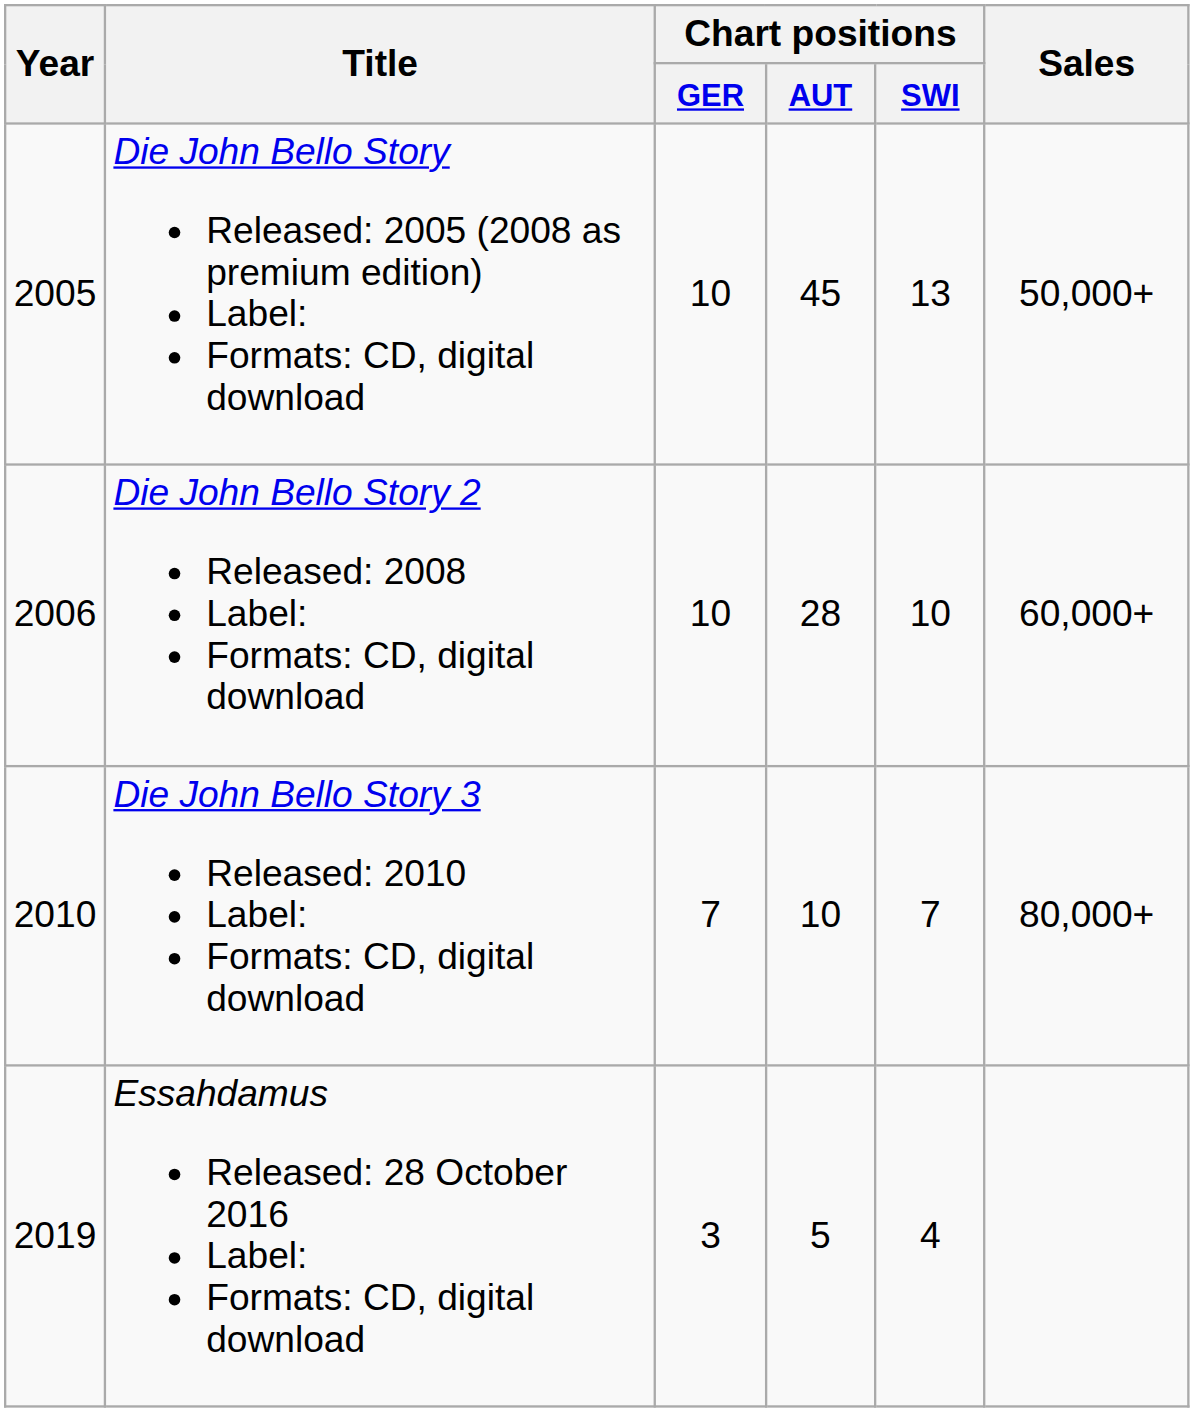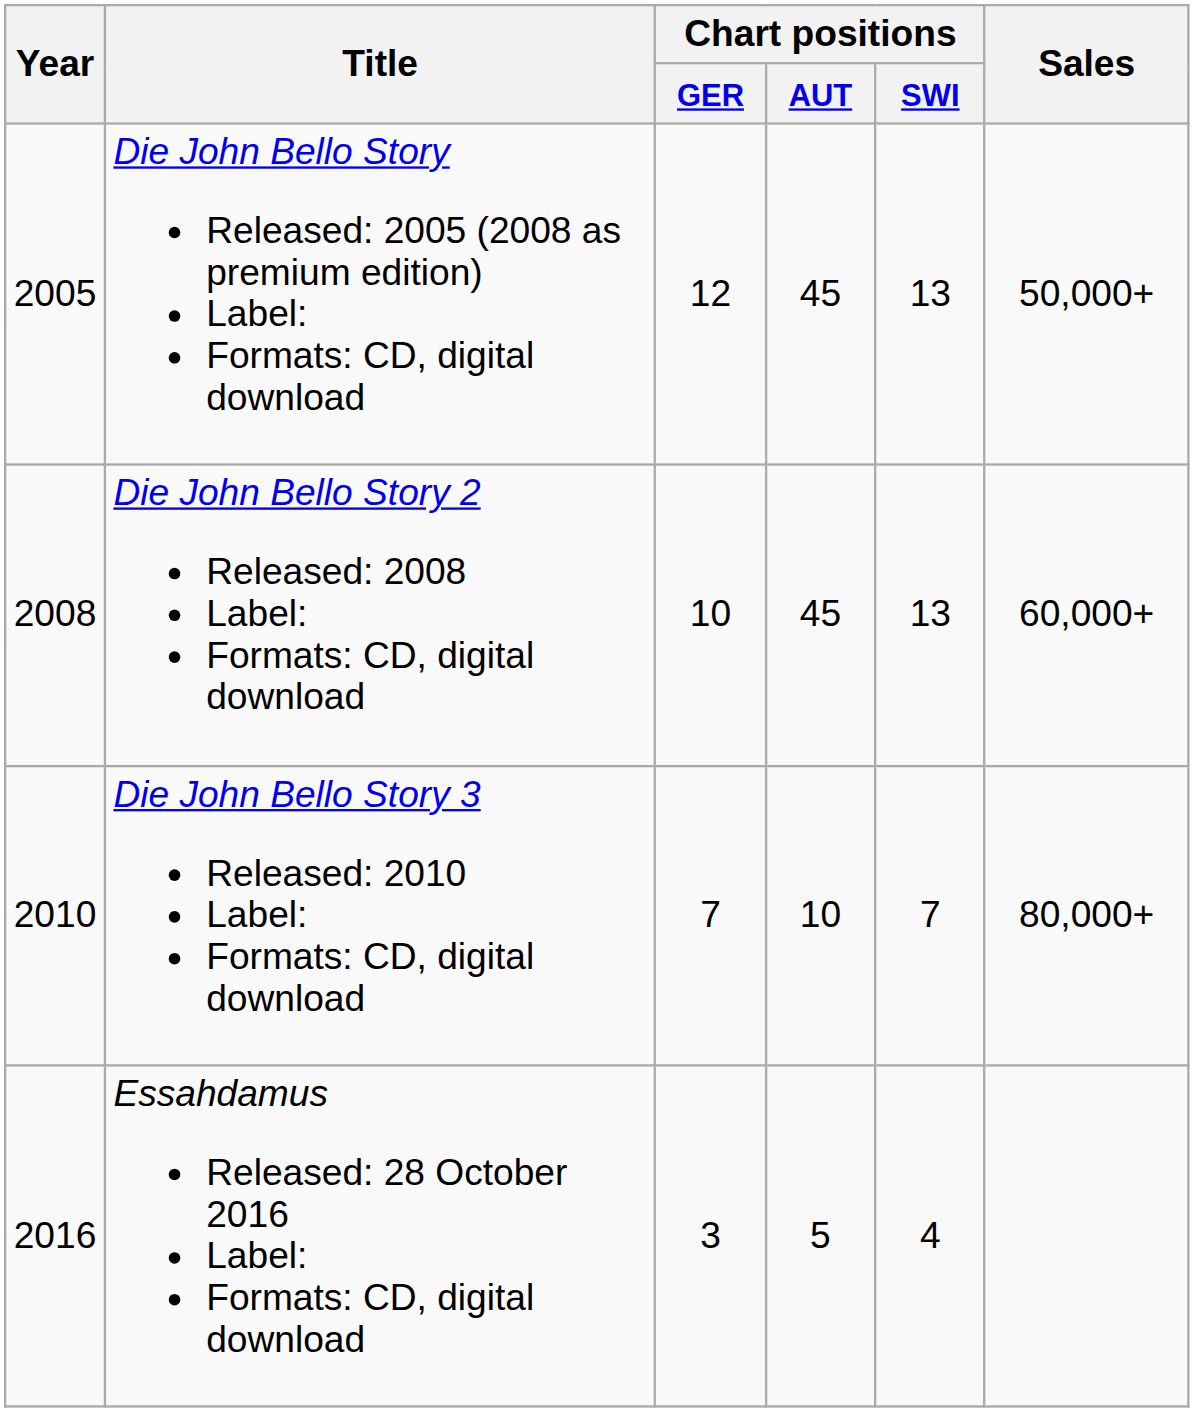(710, 293) 10 -> (710, 293) 12
(55, 614) 2006 -> (55, 614) 2008
(820, 614) 28 -> (820, 614) 45
(930, 614) 10 -> (930, 614) 13
(55, 1235) 2019 -> (55, 1235) 2016
